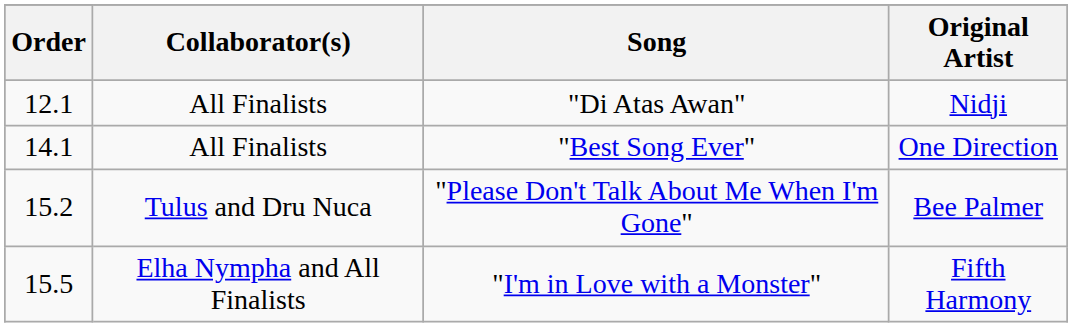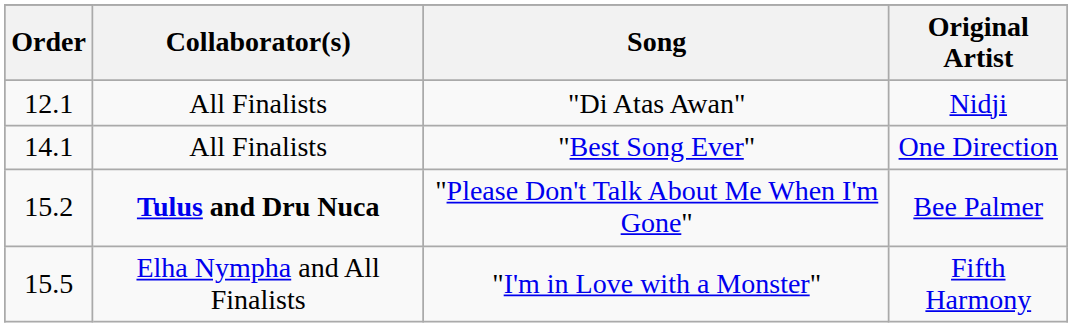(258, 207) normal -> (258, 207) bold
